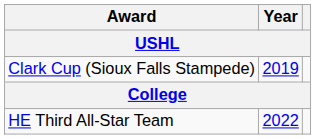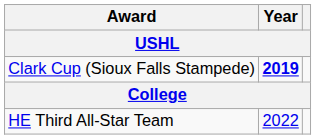(281, 69) normal -> (281, 69) bold
